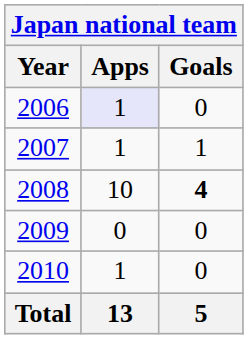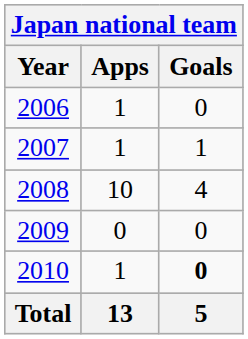(120, 107) lavender background -> (120, 107) no background
(201, 189) bold -> (201, 189) normal
(201, 271) normal -> (201, 271) bold
